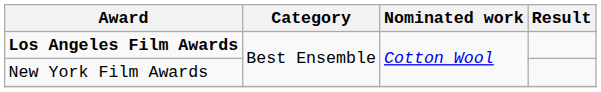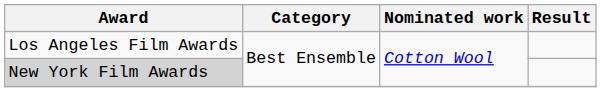(123, 45) bold -> (123, 45) normal
(108, 72) no background -> (108, 72) lightgrey background
